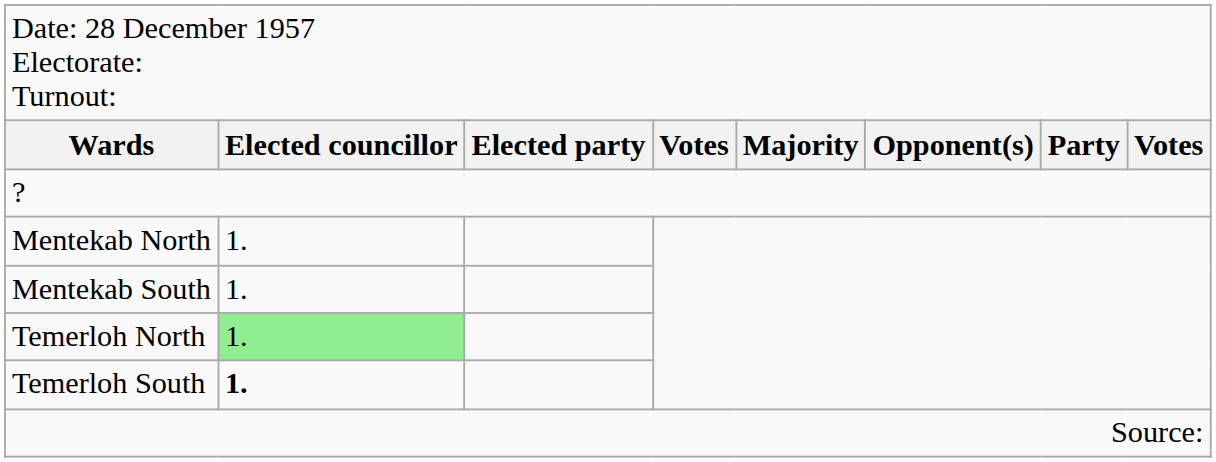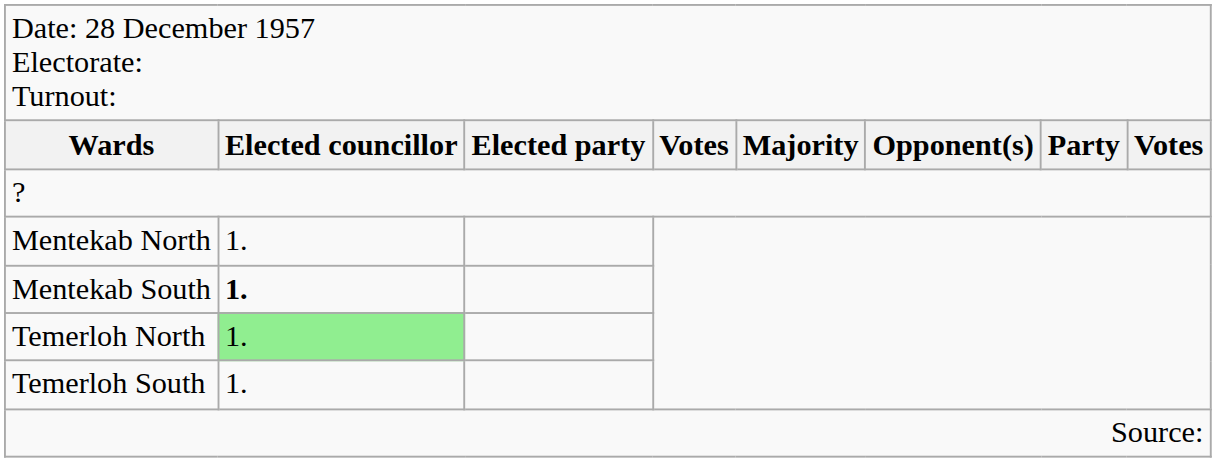(236, 288) normal -> (236, 288) bold
(236, 384) bold -> (236, 384) normal
